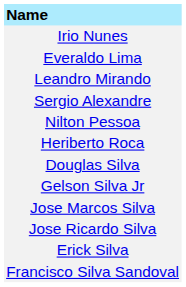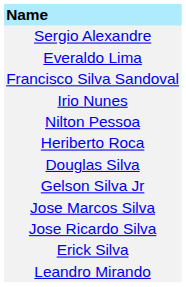(93, 36) Irio Nunes -> (93, 36) Sergio Alexandre
(93, 79) Leandro Mirando -> (93, 79) Francisco Silva Sandoval
(93, 100) Sergio Alexandre -> (93, 100) Irio Nunes
(93, 272) Francisco Silva Sandoval -> (93, 272) Leandro Mirando
